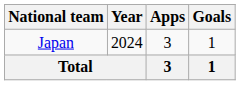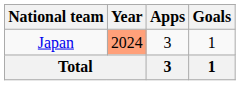(127, 42) no background -> (127, 42) lightsalmon background
